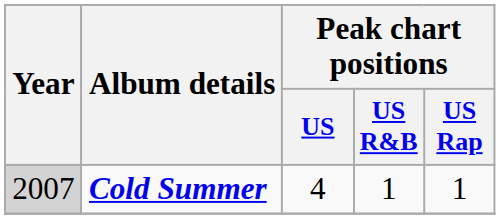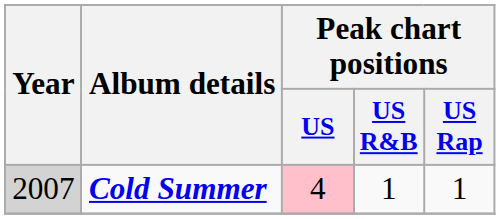(318, 188) no background -> (318, 188) pink background
